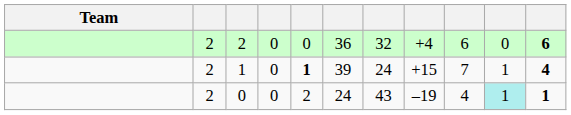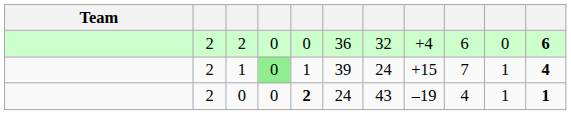(274, 69) no background -> (274, 69) lightgreen background
(306, 69) bold -> (306, 69) normal
(306, 95) normal -> (306, 95) bold
(505, 95) paleturquoise background -> (505, 95) no background
